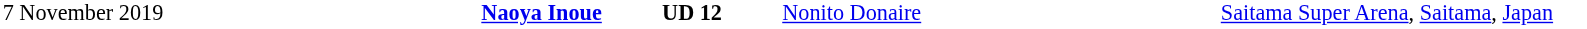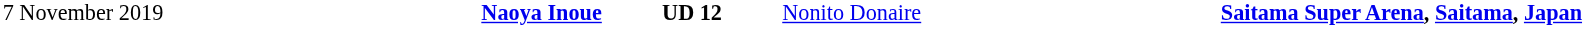(1387, 13) normal -> (1401, 13) bold
